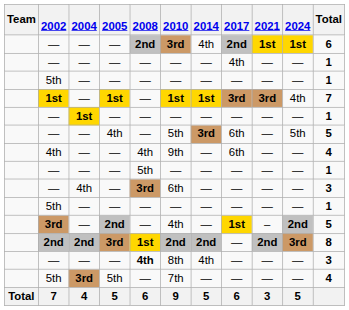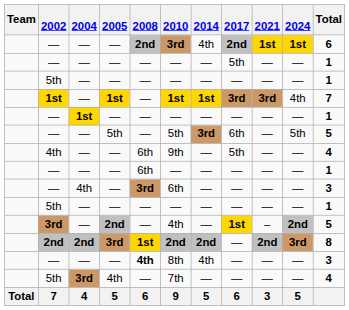(237, 62) 4th -> (237, 62) 5th
(115, 134) 4th -> (115, 134) 5th
(145, 152) 4th -> (145, 152) 6th
(237, 152) 6th -> (237, 152) 5th
(145, 170) 5th -> (145, 170) 6th
(115, 278) 5th -> (115, 278) 4th
